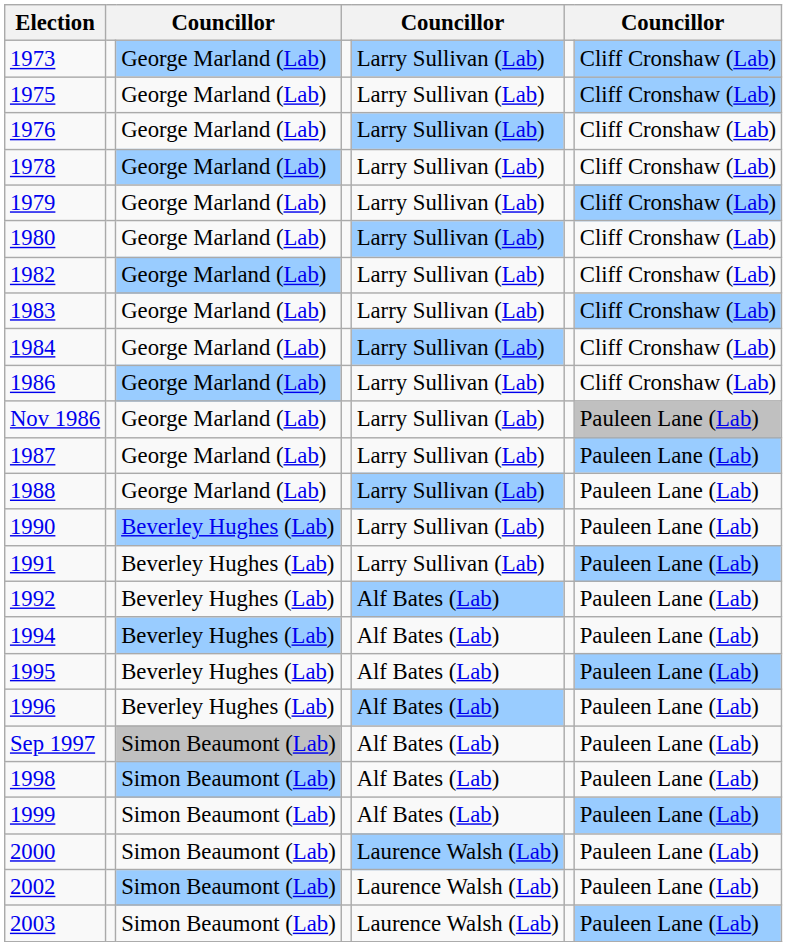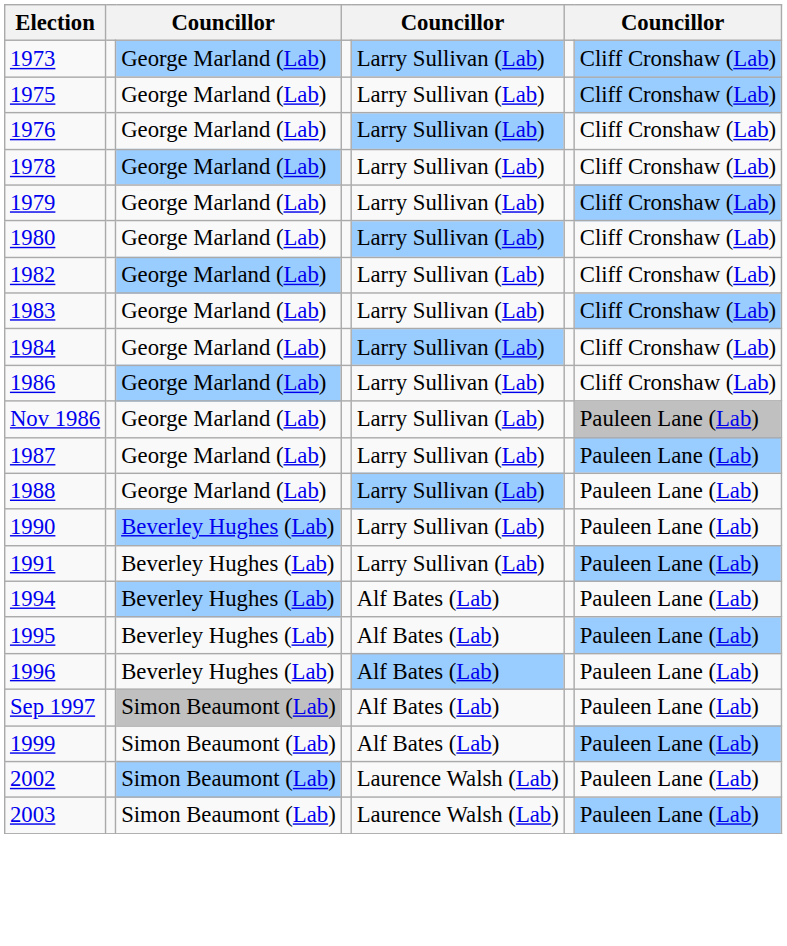- row: (33, 599)
- row: (33, 779)
- row: (33, 851)
